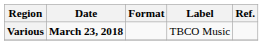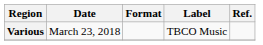(86, 31) bold -> (85, 31) normal
